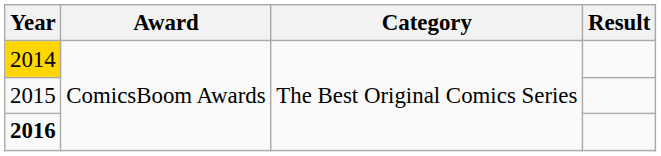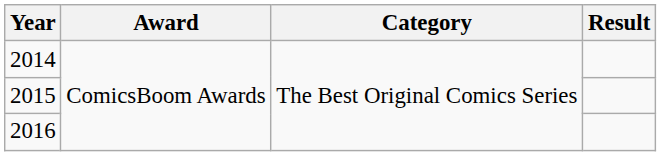(33, 58) gold background -> (33, 58) no background
(33, 131) bold -> (33, 131) normal
